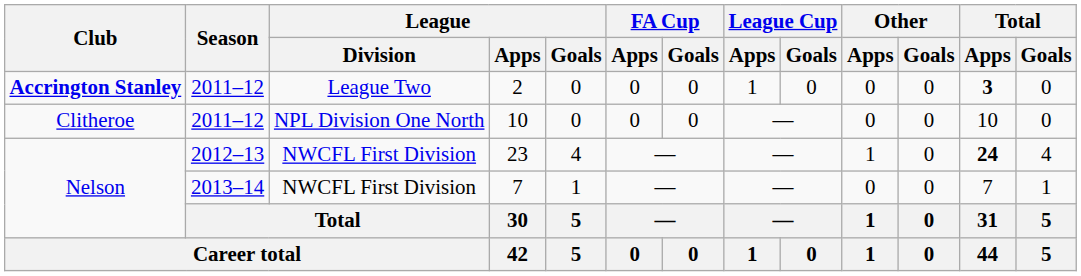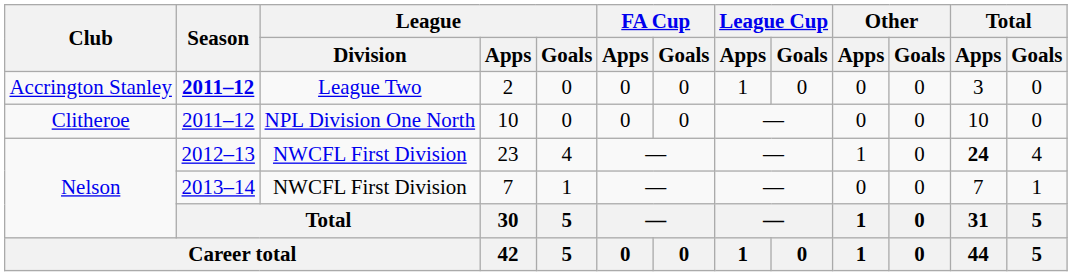(95, 87) bold -> (91, 87) normal
(228, 87) normal -> (218, 87) bold
(988, 87) bold -> (978, 87) normal
